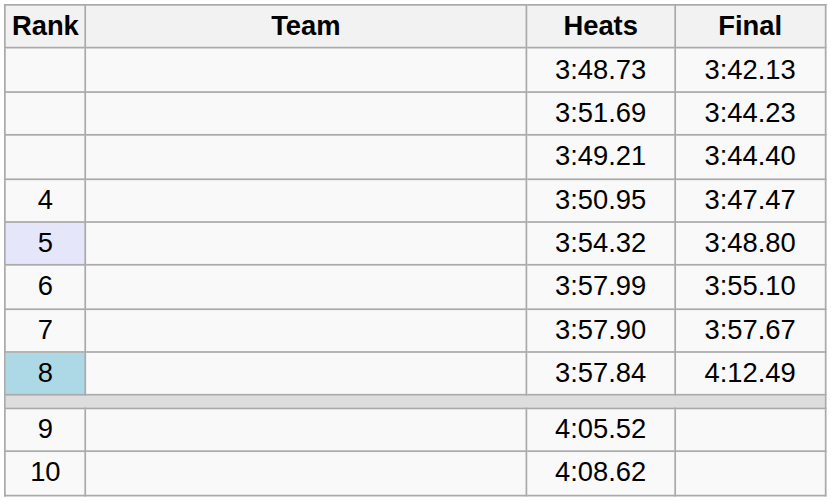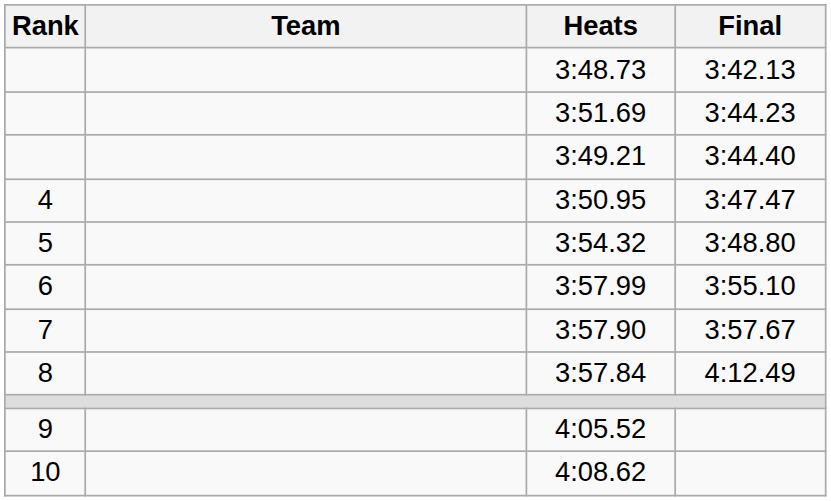(45, 243) lavender background -> (45, 243) no background
(45, 373) lightblue background -> (45, 373) no background
